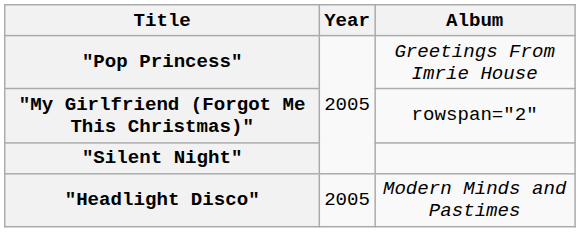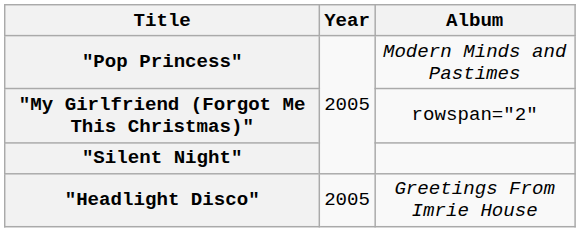(475, 62) Greetings From Imrie House -> (475, 62) Modern Minds and Pastimes
(475, 200) Modern Minds and Pastimes -> (475, 200) Greetings From Imrie House
